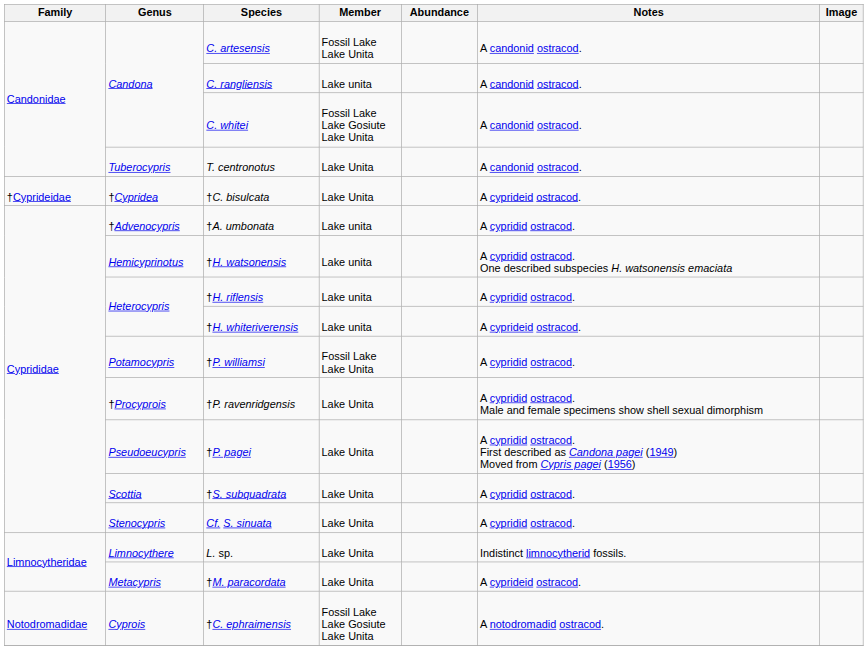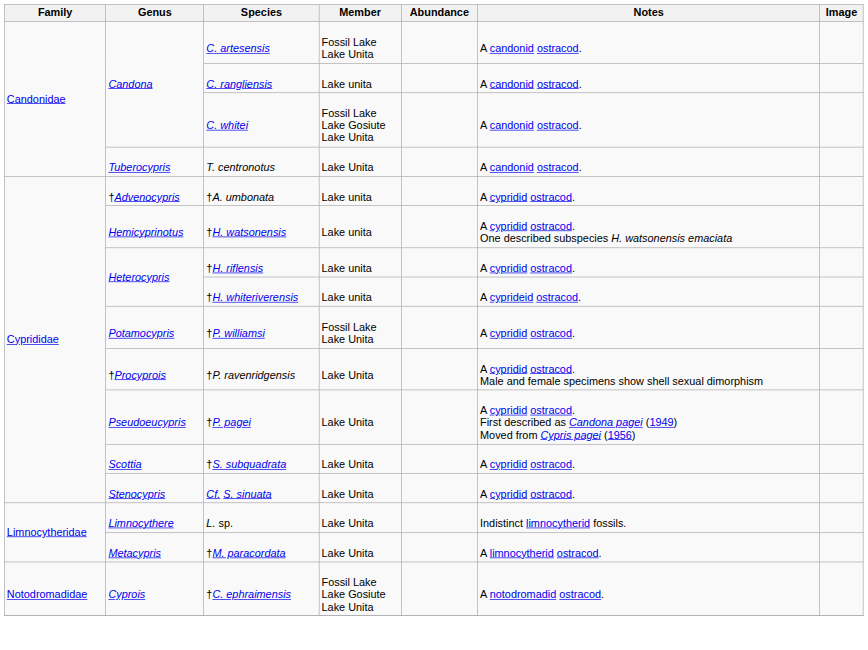- row: (238, 197)
(531, 582) A cyprideid ostracod. -> (541, 553) A limnocytherid ostracod.
